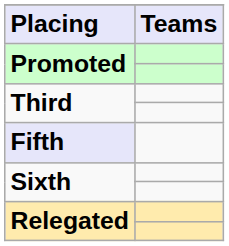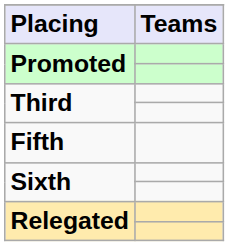(37, 142) lavender background -> (37, 142) no background
